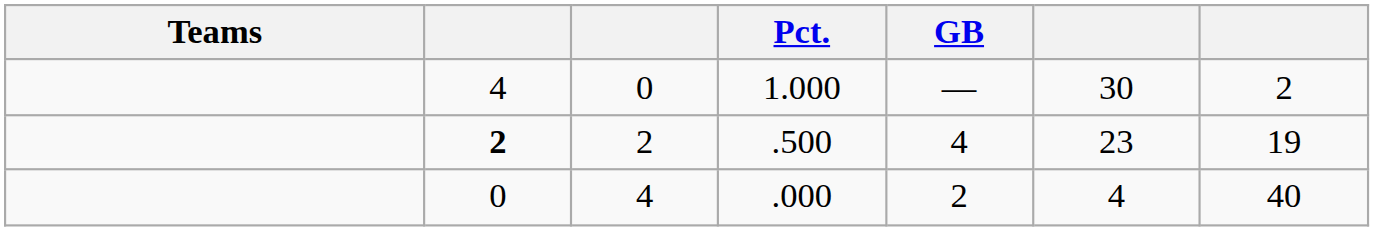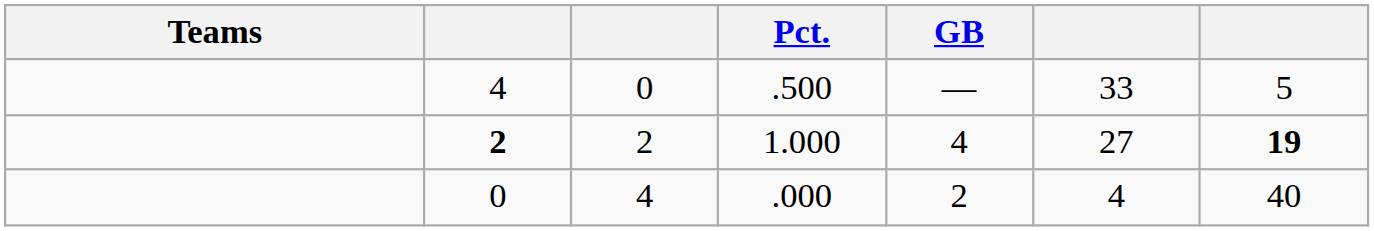(802, 86) 1.000 -> (802, 86) .500
(1116, 86) 30 -> (1116, 86) 33
(1284, 86) 2 -> (1284, 86) 5
(802, 141) .500 -> (802, 141) 1.000
(1116, 141) 23 -> (1116, 141) 27
(1284, 141) normal -> (1284, 141) bold
